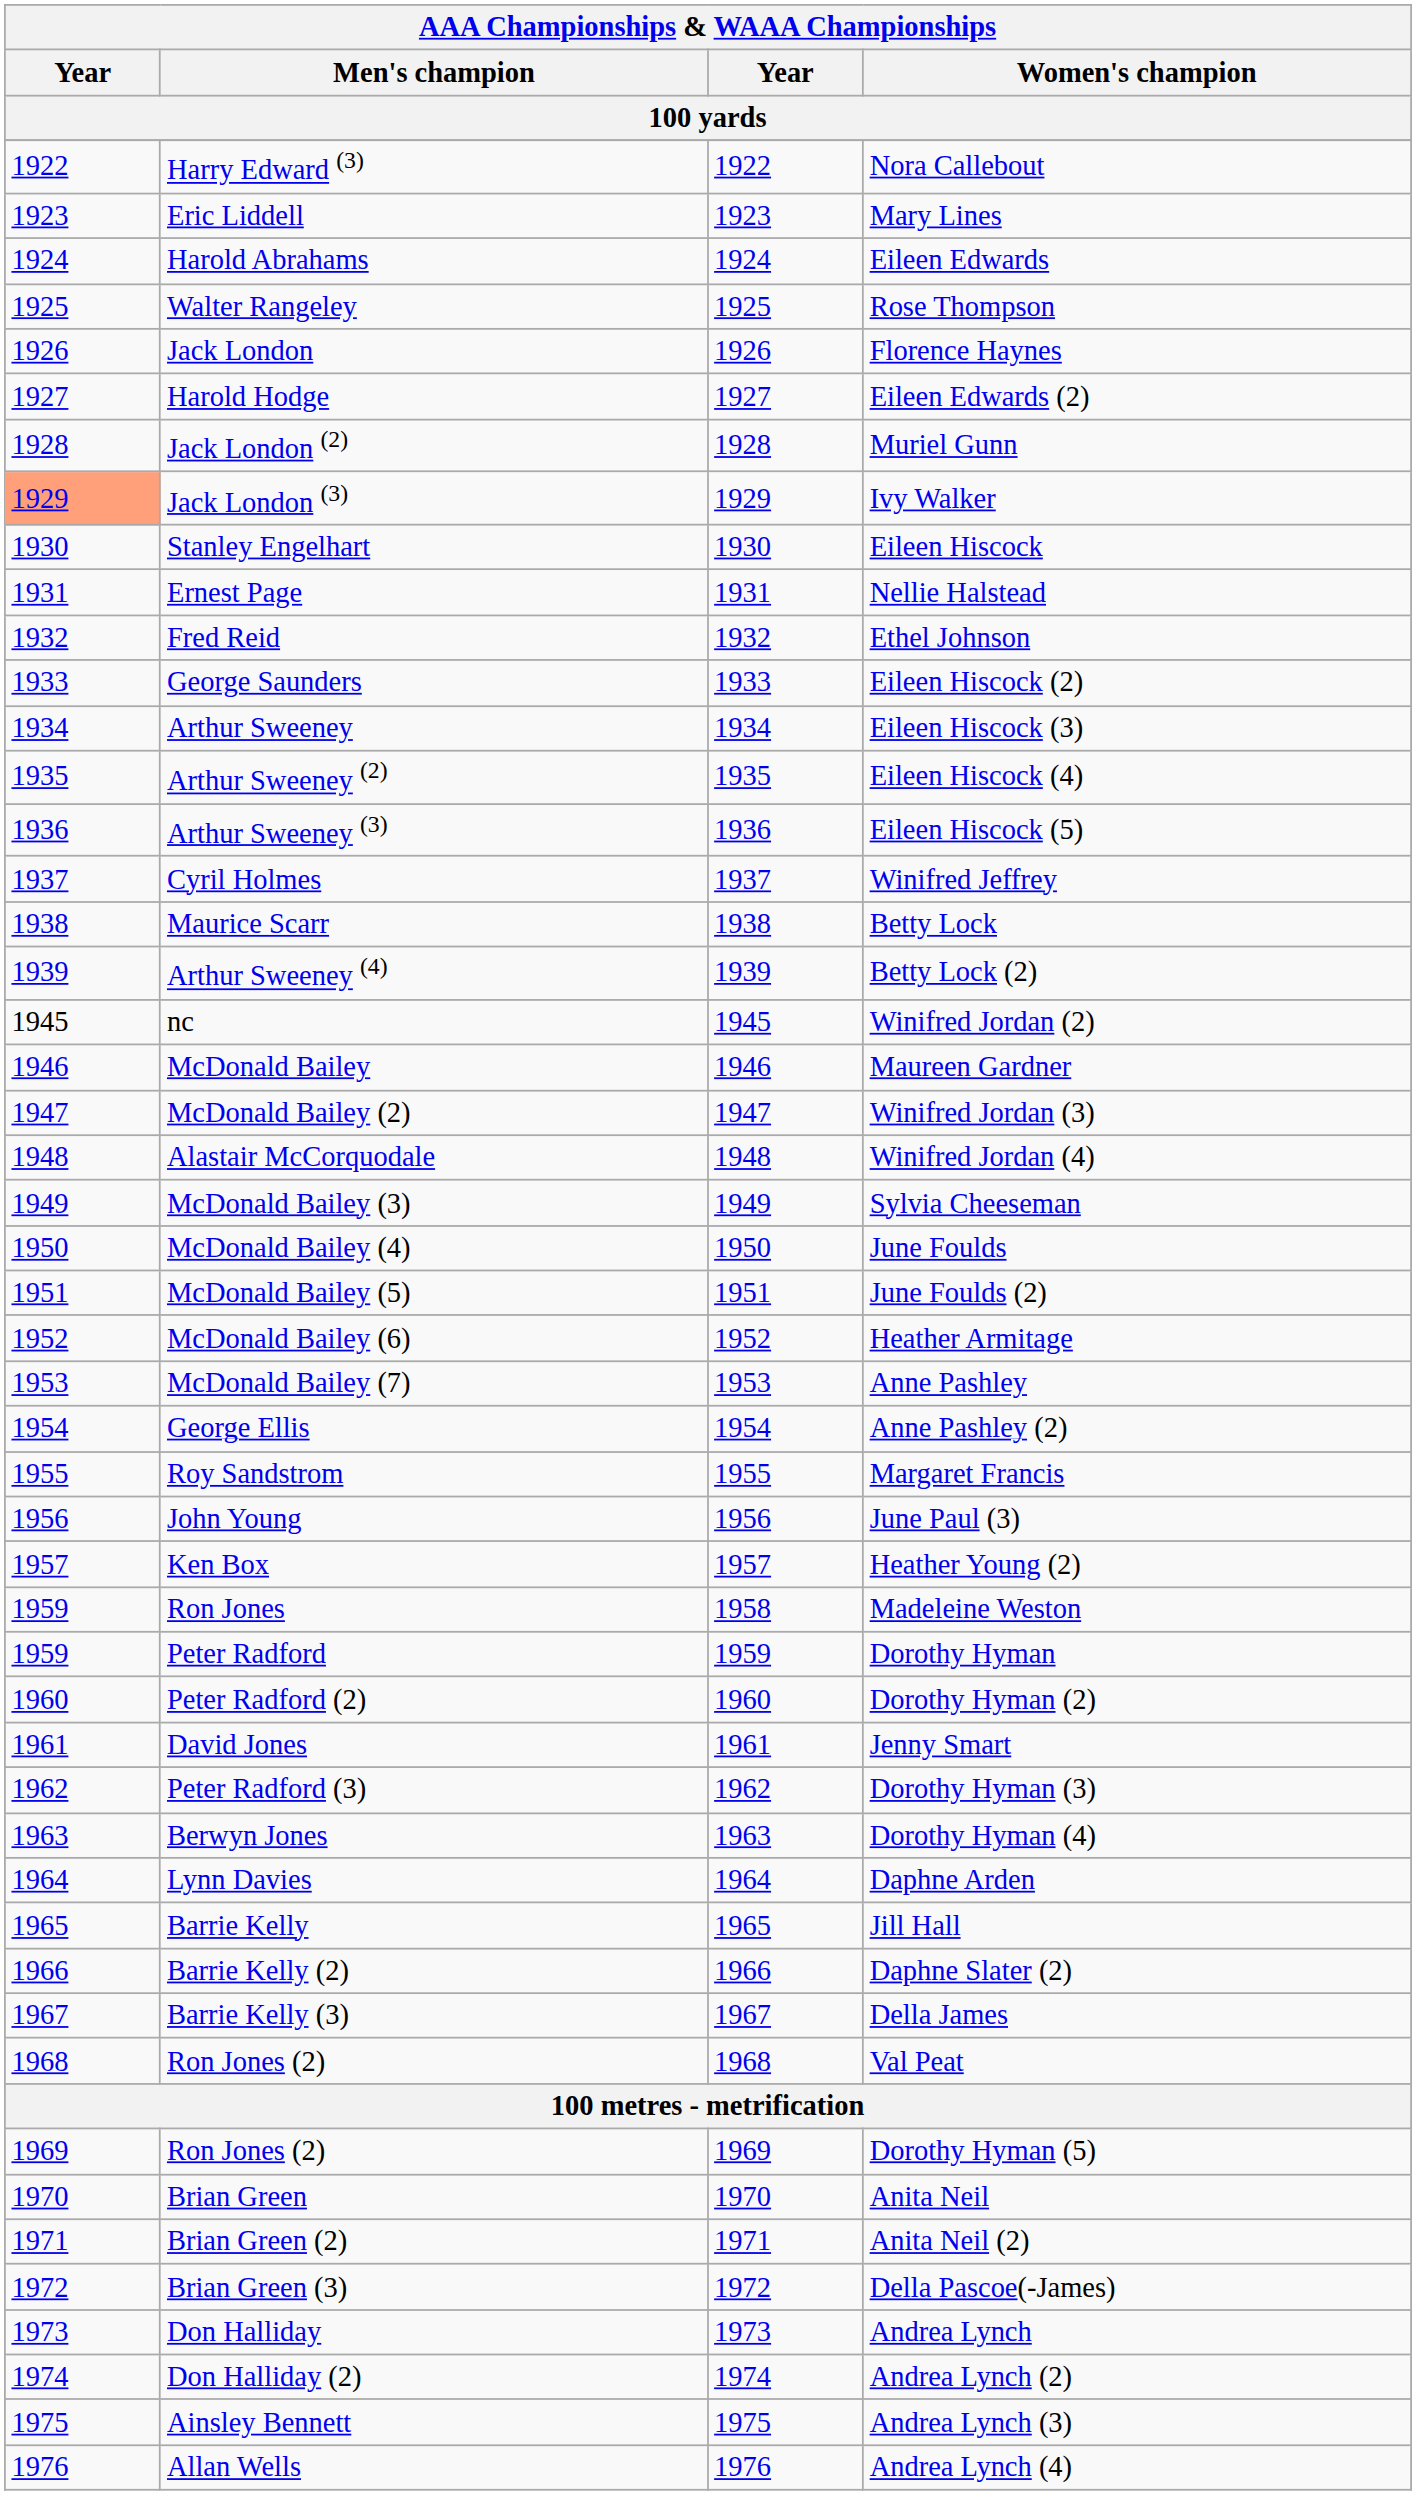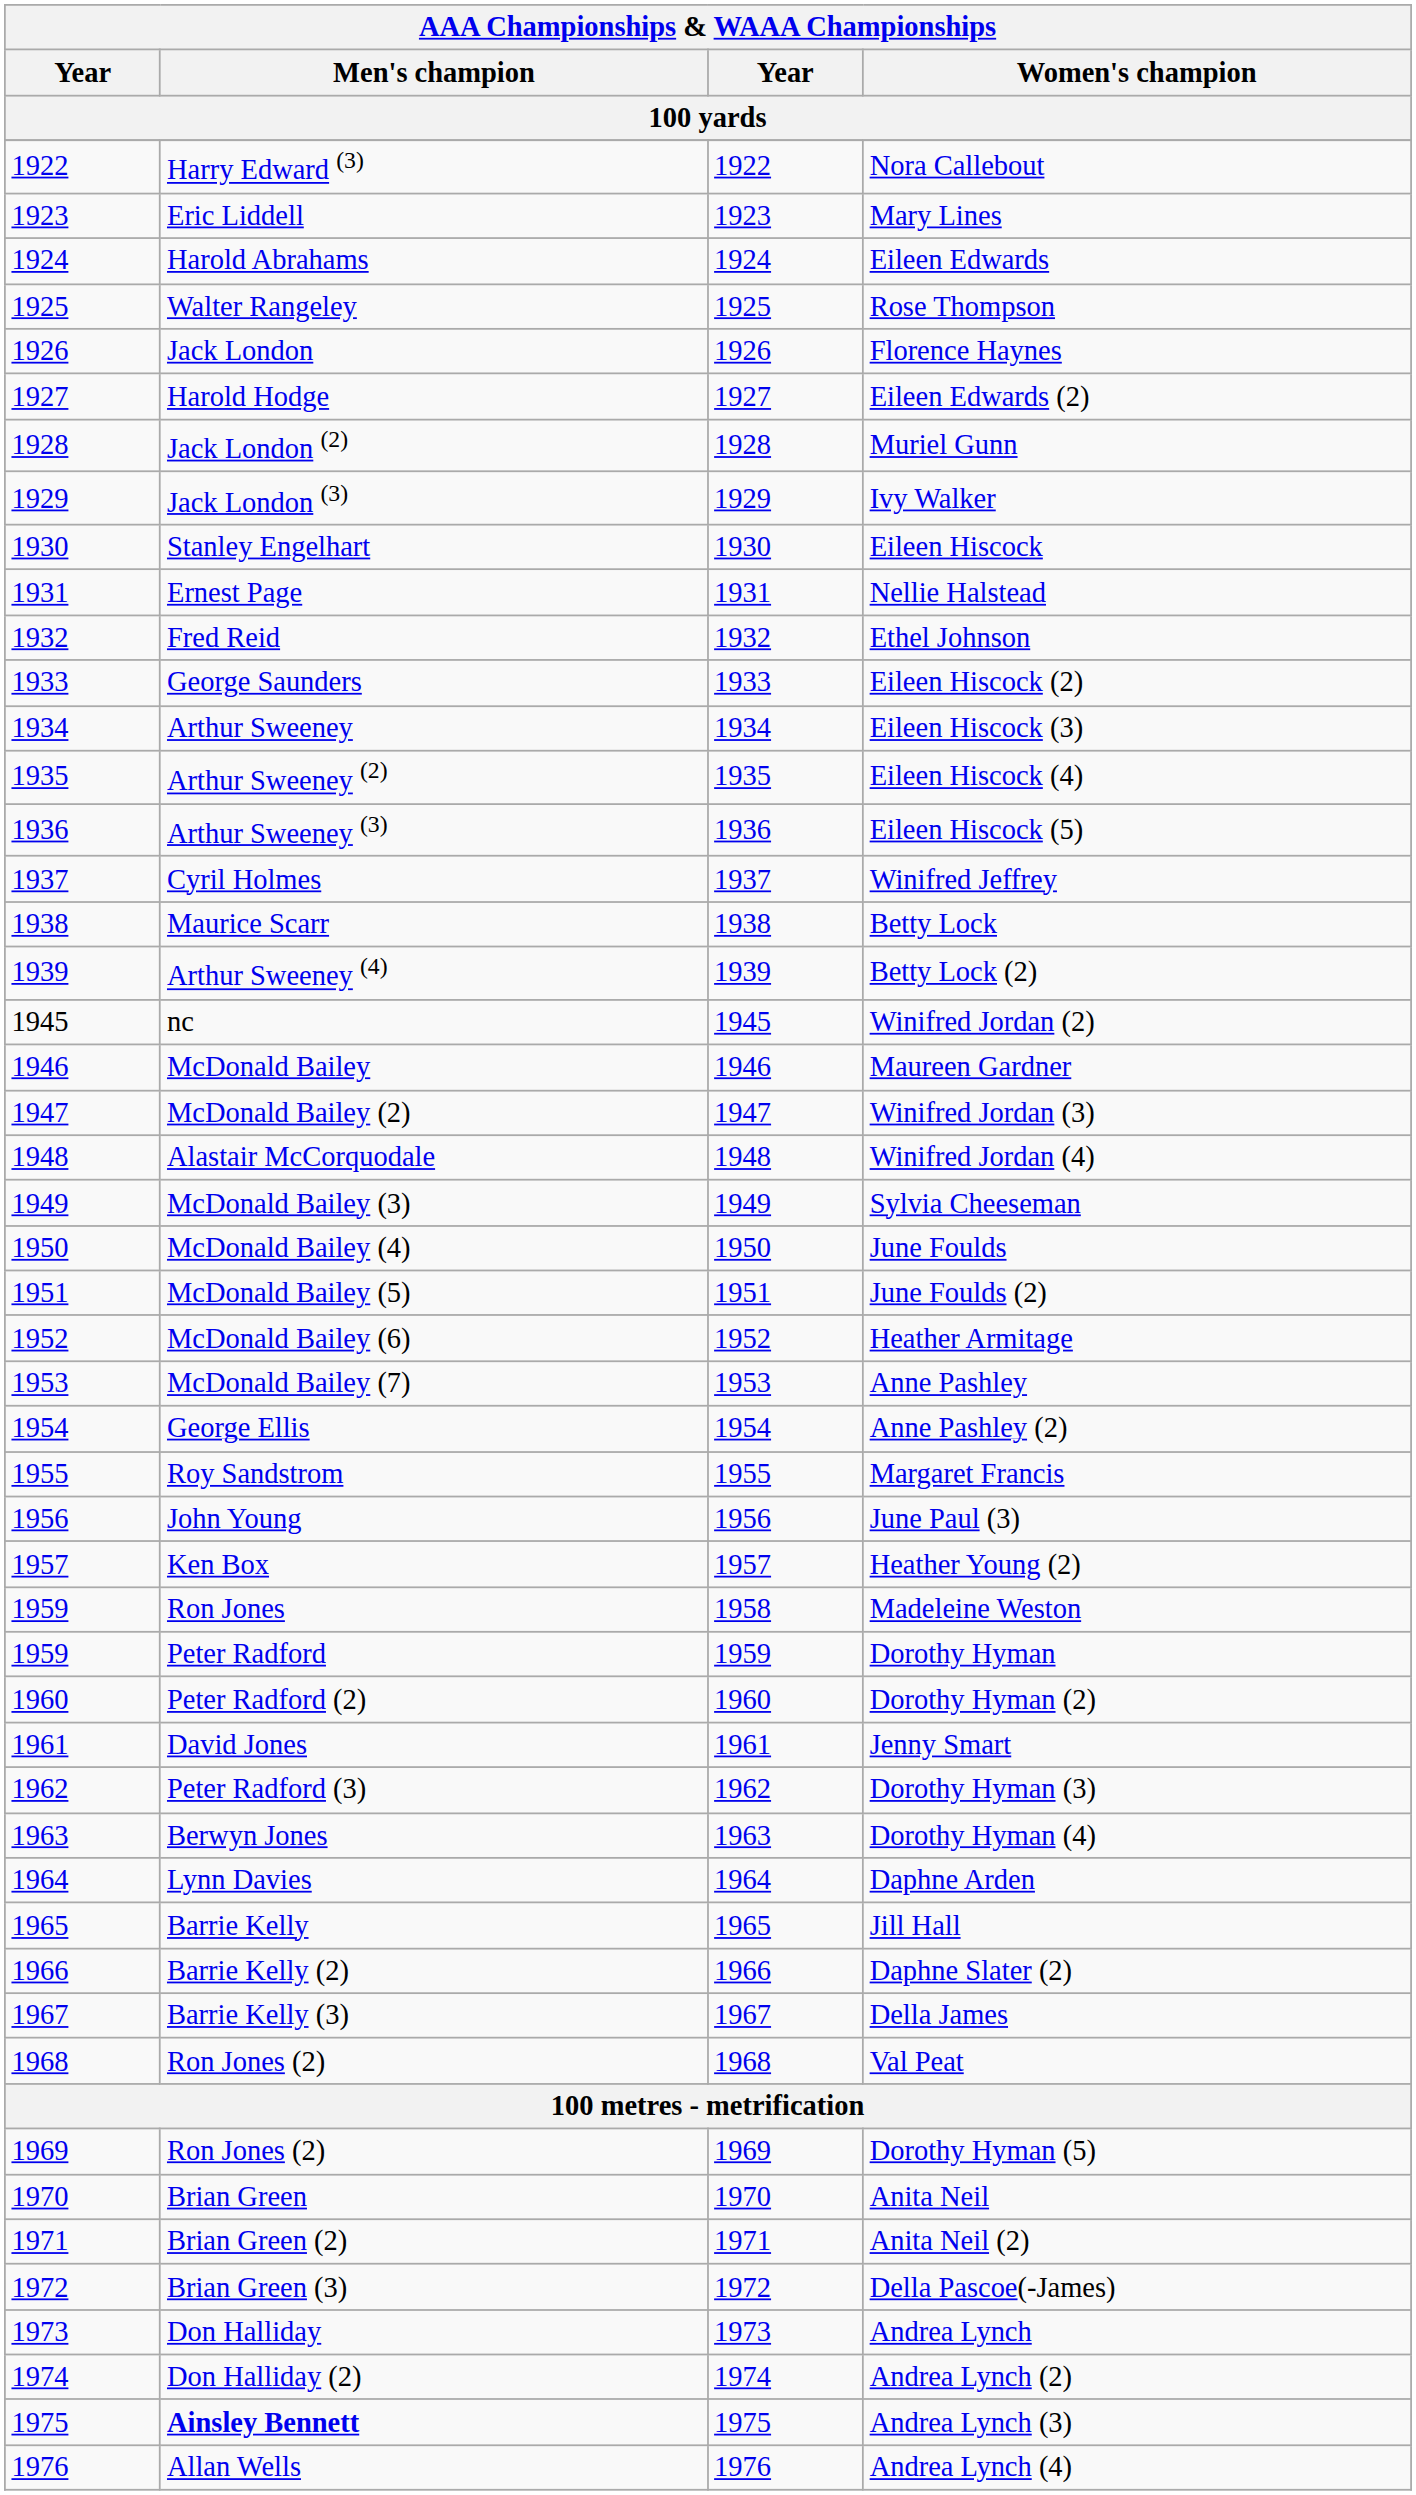(40, 498) lightsalmon background -> (40, 498) no background
(259, 2422) normal -> (263, 2422) bold
